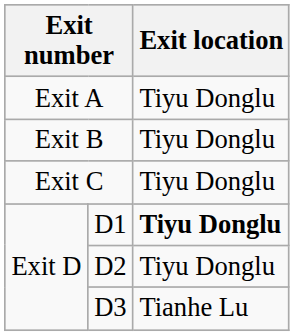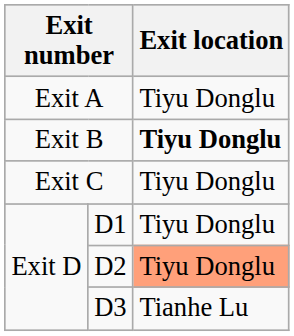(207, 139) normal -> (210, 139) bold
(210, 223) bold -> (207, 223) normal
(207, 266) no background -> (207, 266) lightsalmon background
